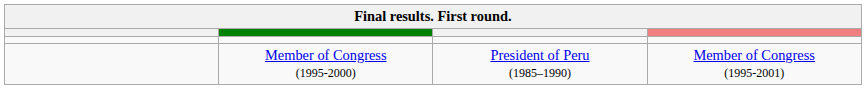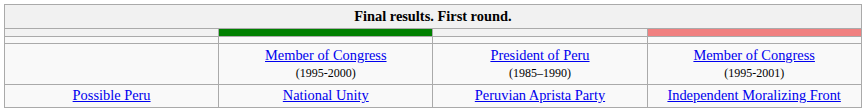+ row: (326, 95)
